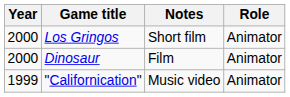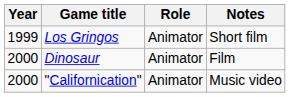columns swapped: (254, 15) <-> (184, 15)
(23, 37) 2000 -> (23, 37) 1999
(23, 80) 1999 -> (23, 80) 2000
